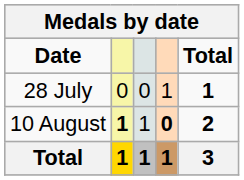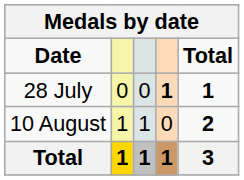(167, 90) normal -> (167, 90) bold
(122, 124) bold -> (122, 124) normal
(167, 124) bold -> (167, 124) normal
